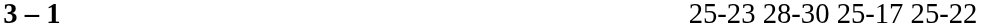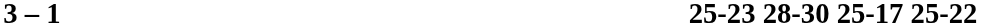(833, 13) normal -> (833, 13) bold
